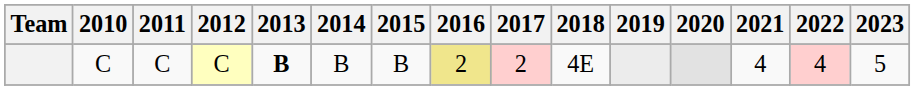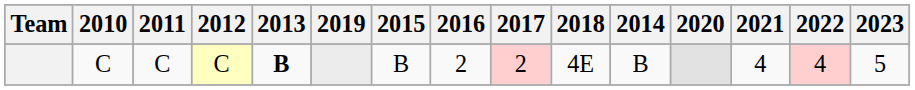columns swapped: (341, 24) <-> (641, 24)
(461, 64) khaki background -> (461, 64) no background
